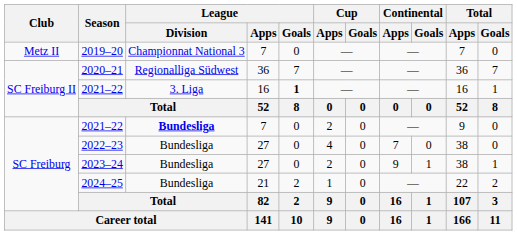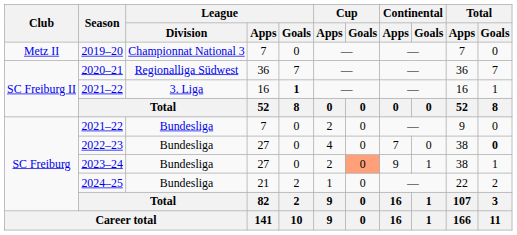(187, 126) bold -> (187, 126) normal
(495, 145) normal -> (495, 145) bold
(363, 164) no background -> (363, 164) lightsalmon background
